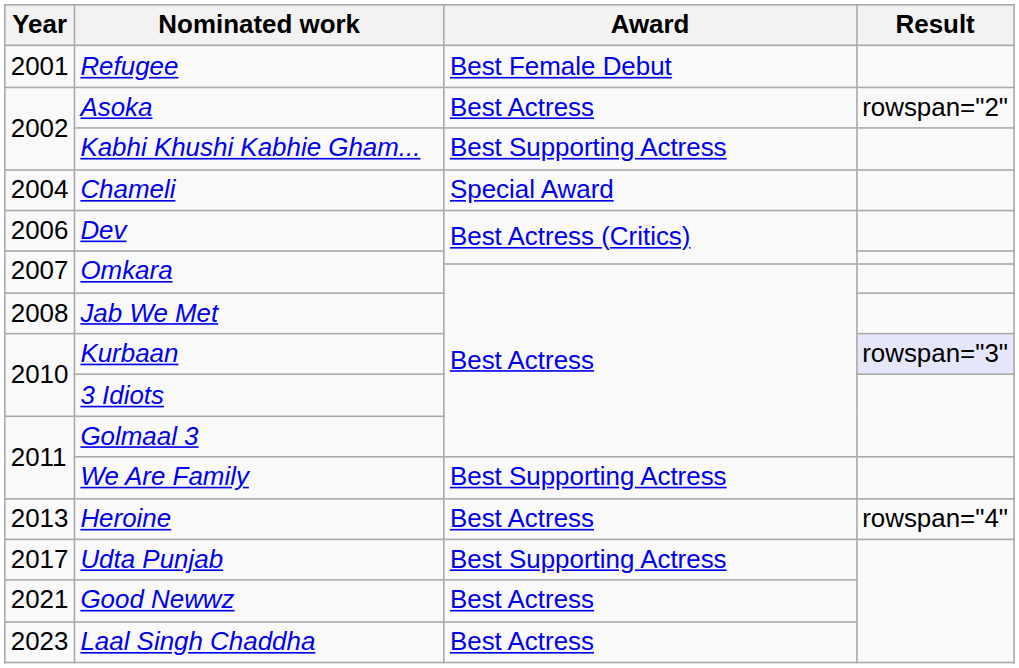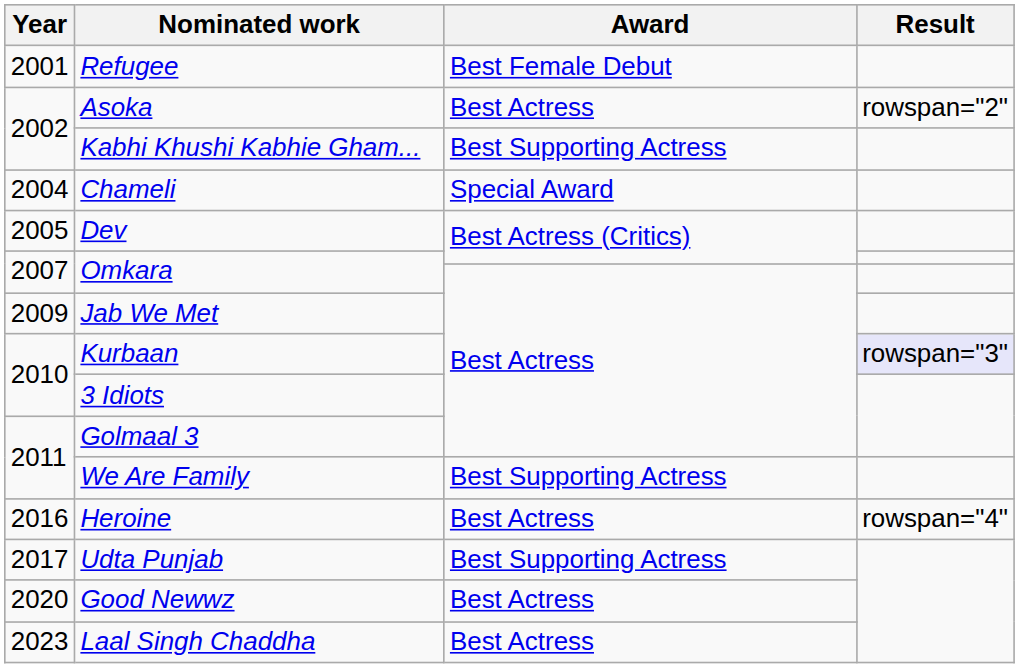(40, 230) 2006 -> (40, 230) 2005
(40, 312) 2008 -> (40, 312) 2009
(40, 518) 2013 -> (40, 518) 2016
(40, 600) 2021 -> (40, 600) 2020
